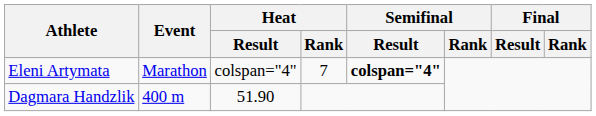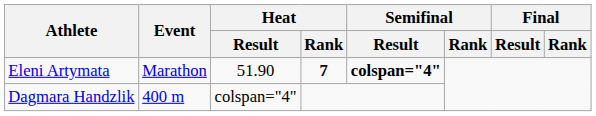(256, 70) colspan="4" -> (256, 70) 51.90
(324, 70) normal -> (324, 70) bold
(256, 96) 51.90 -> (256, 96) colspan="4"
